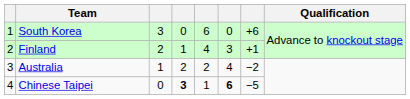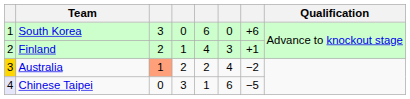(10, 67) no background -> (10, 67) gold background
(160, 67) no background -> (160, 67) lightsalmon background
(10, 85) no background -> (10, 85) lavender background
(183, 85) bold -> (183, 85) normal
(229, 85) bold -> (229, 85) normal
